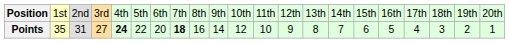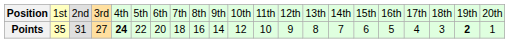(180, 30) bold -> (180, 30) normal
(467, 30) normal -> (467, 30) bold
